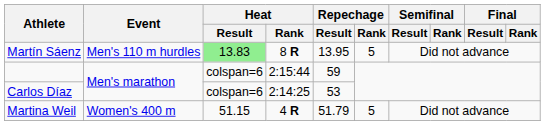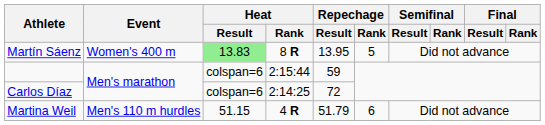(144, 53) Men's 110 m hurdles -> (131, 53) Women's 400 m
(334, 92) 53 -> (334, 92) 72
(131, 111) Women's 400 m -> (144, 111) Men's 110 m hurdles
(372, 111) 5 -> (372, 111) 6
